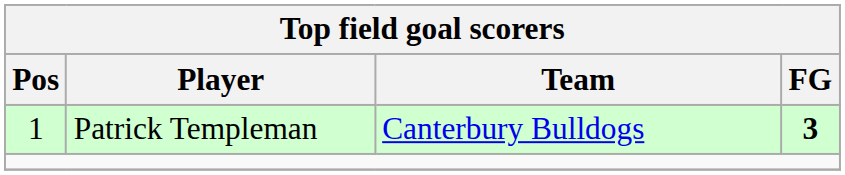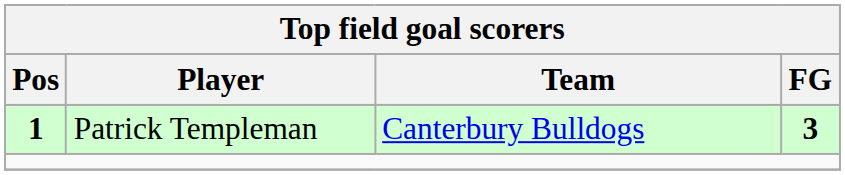(36, 128) normal -> (36, 128) bold
